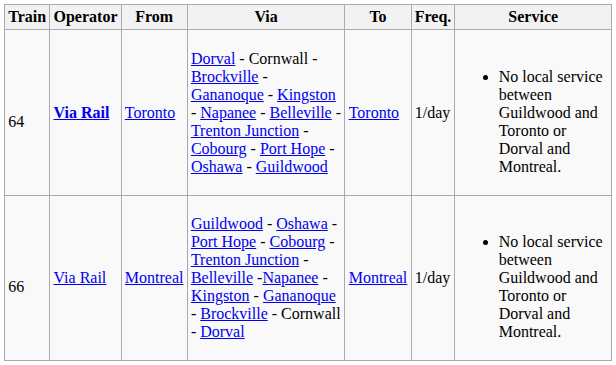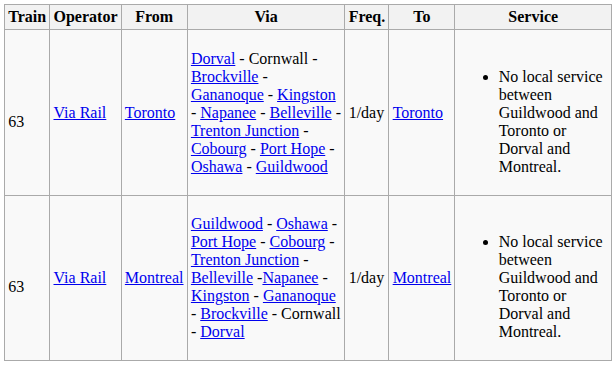columns swapped: (378, 17) <-> (433, 17)
(16, 121) 64 -> (16, 121) 63
(81, 112) bold -> (80, 112) normal
(16, 286) 66 -> (16, 286) 63
